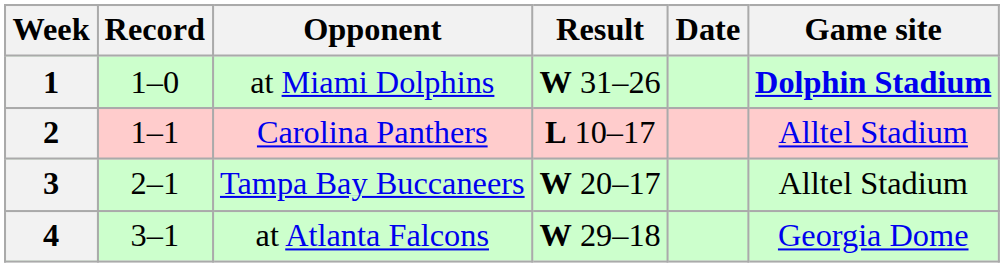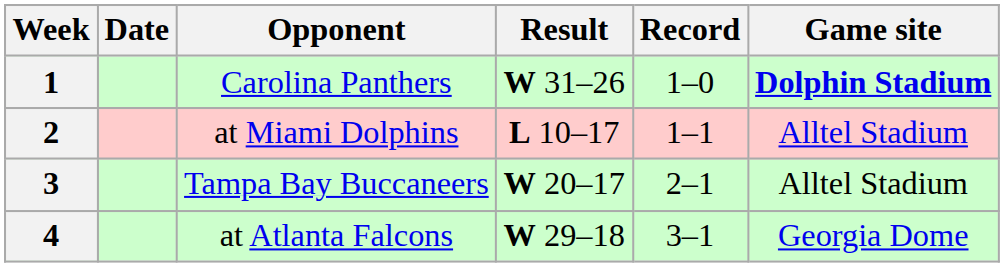columns swapped: (708, 30) <-> (155, 30)
(372, 81) at Miami Dolphins -> (336, 81) Carolina Panthers
(372, 132) Carolina Panthers -> (336, 132) at Miami Dolphins
